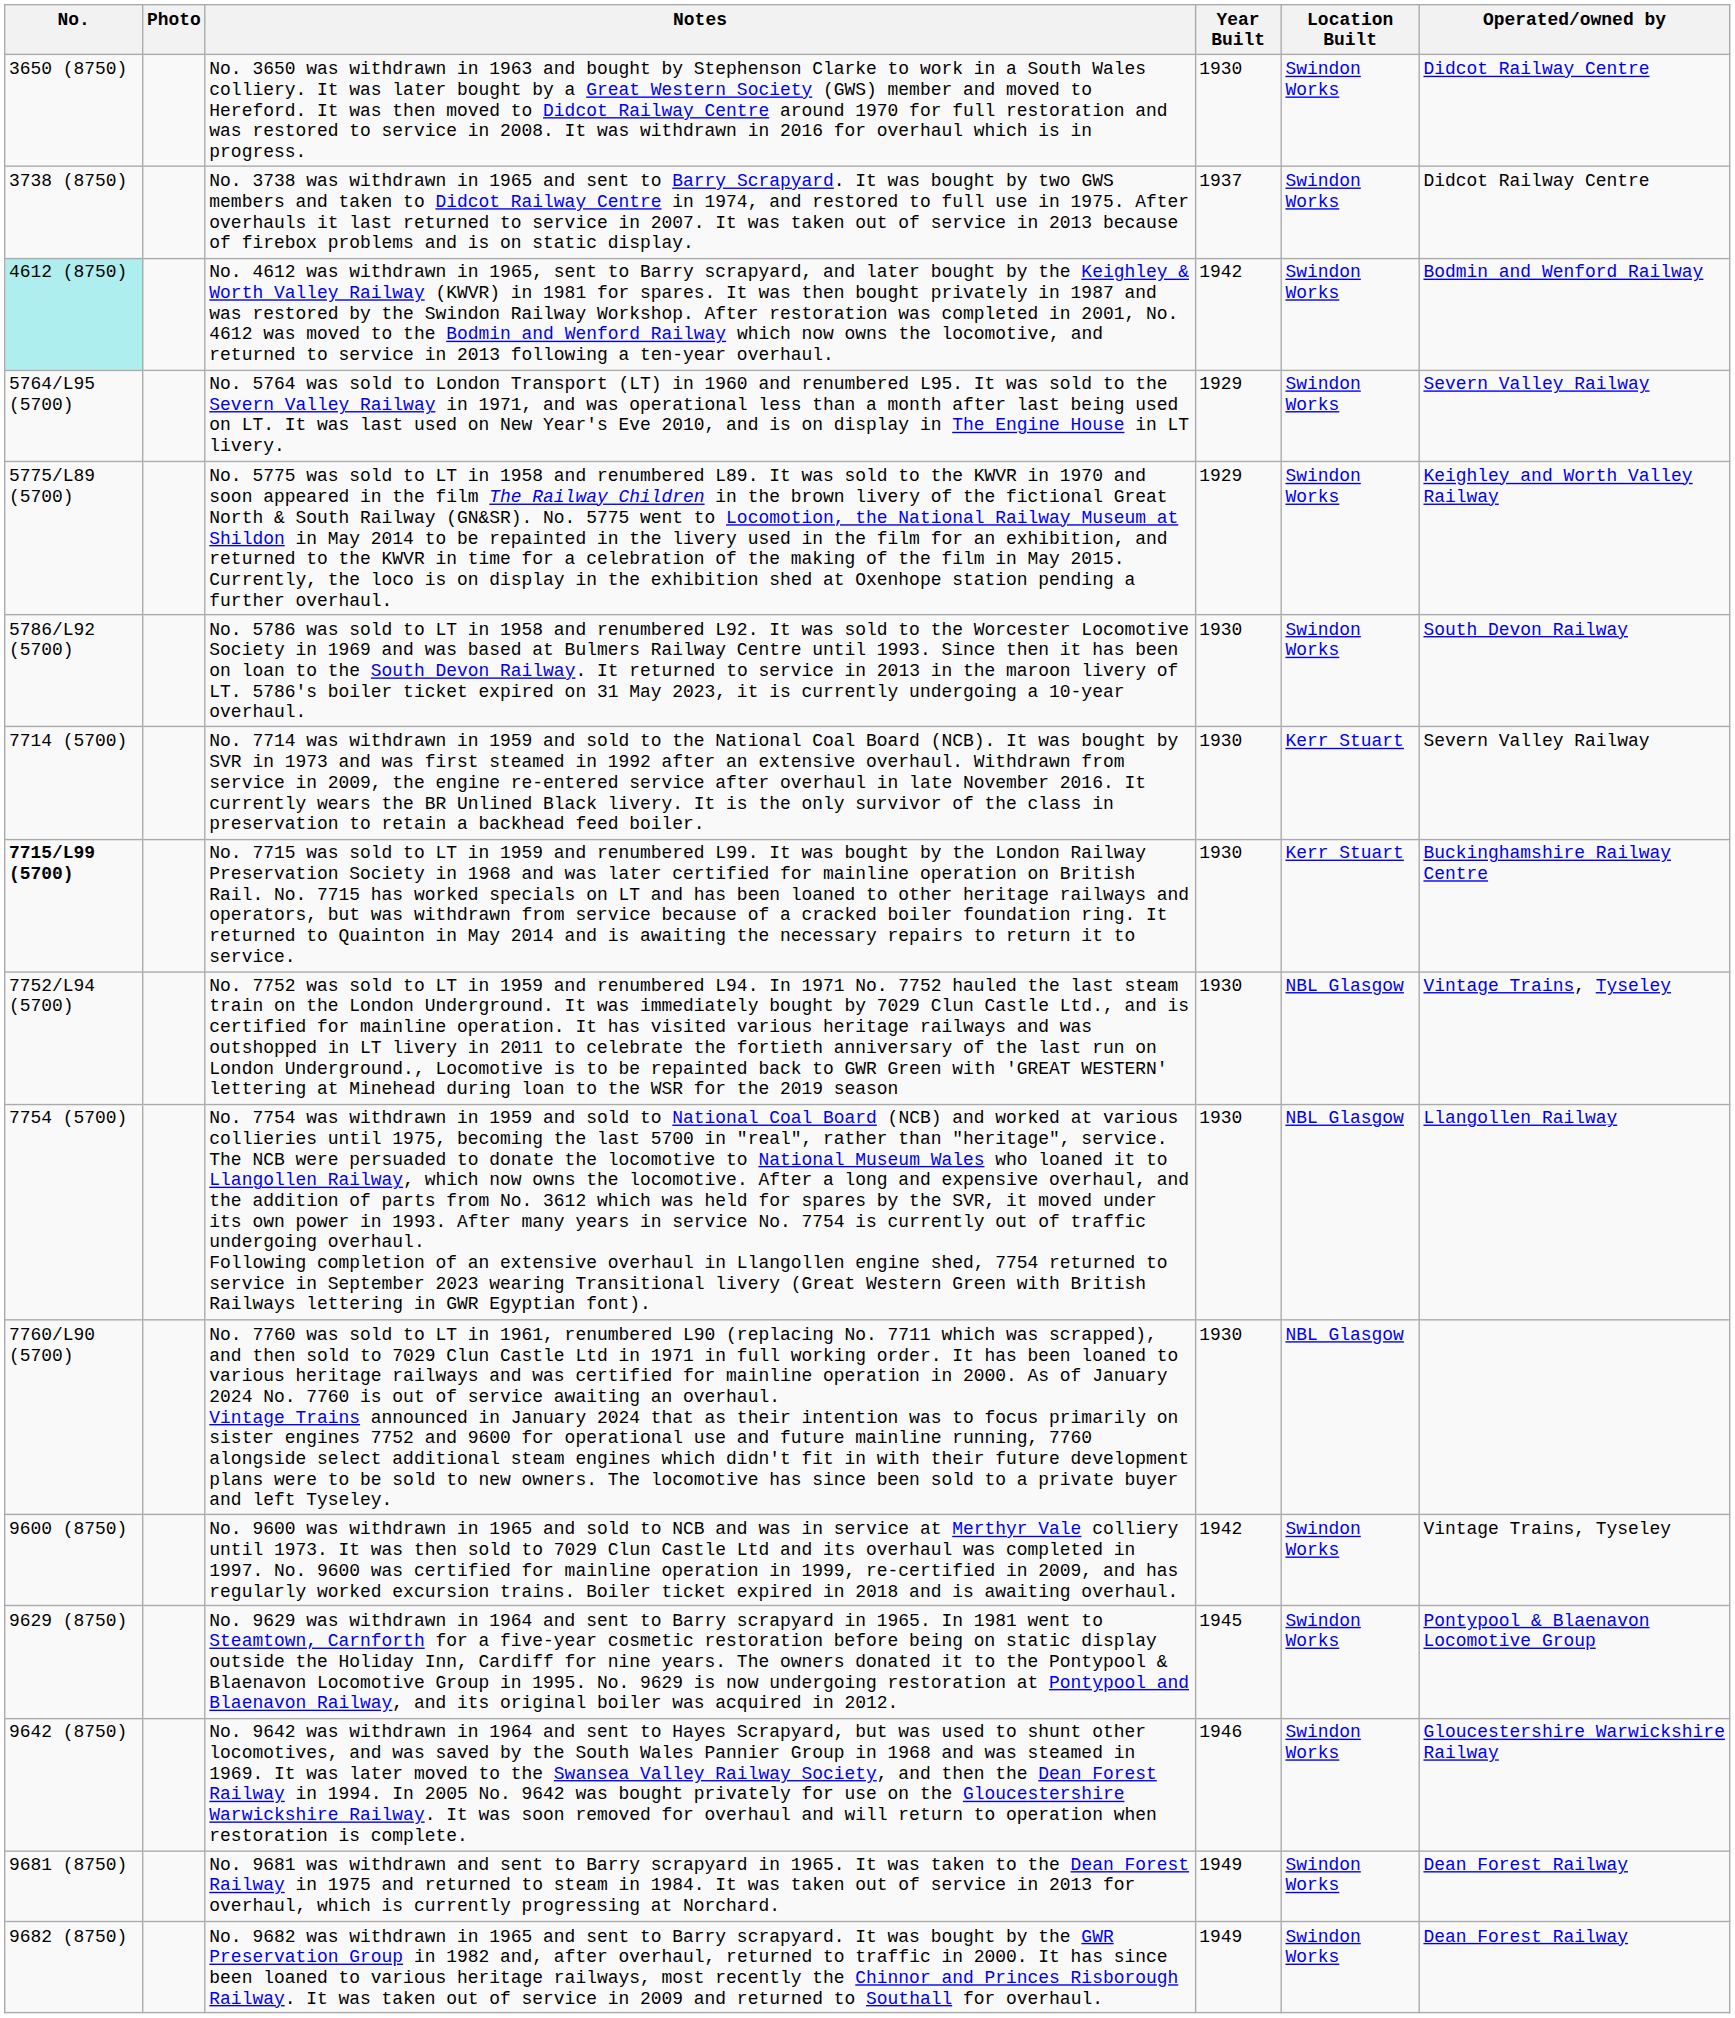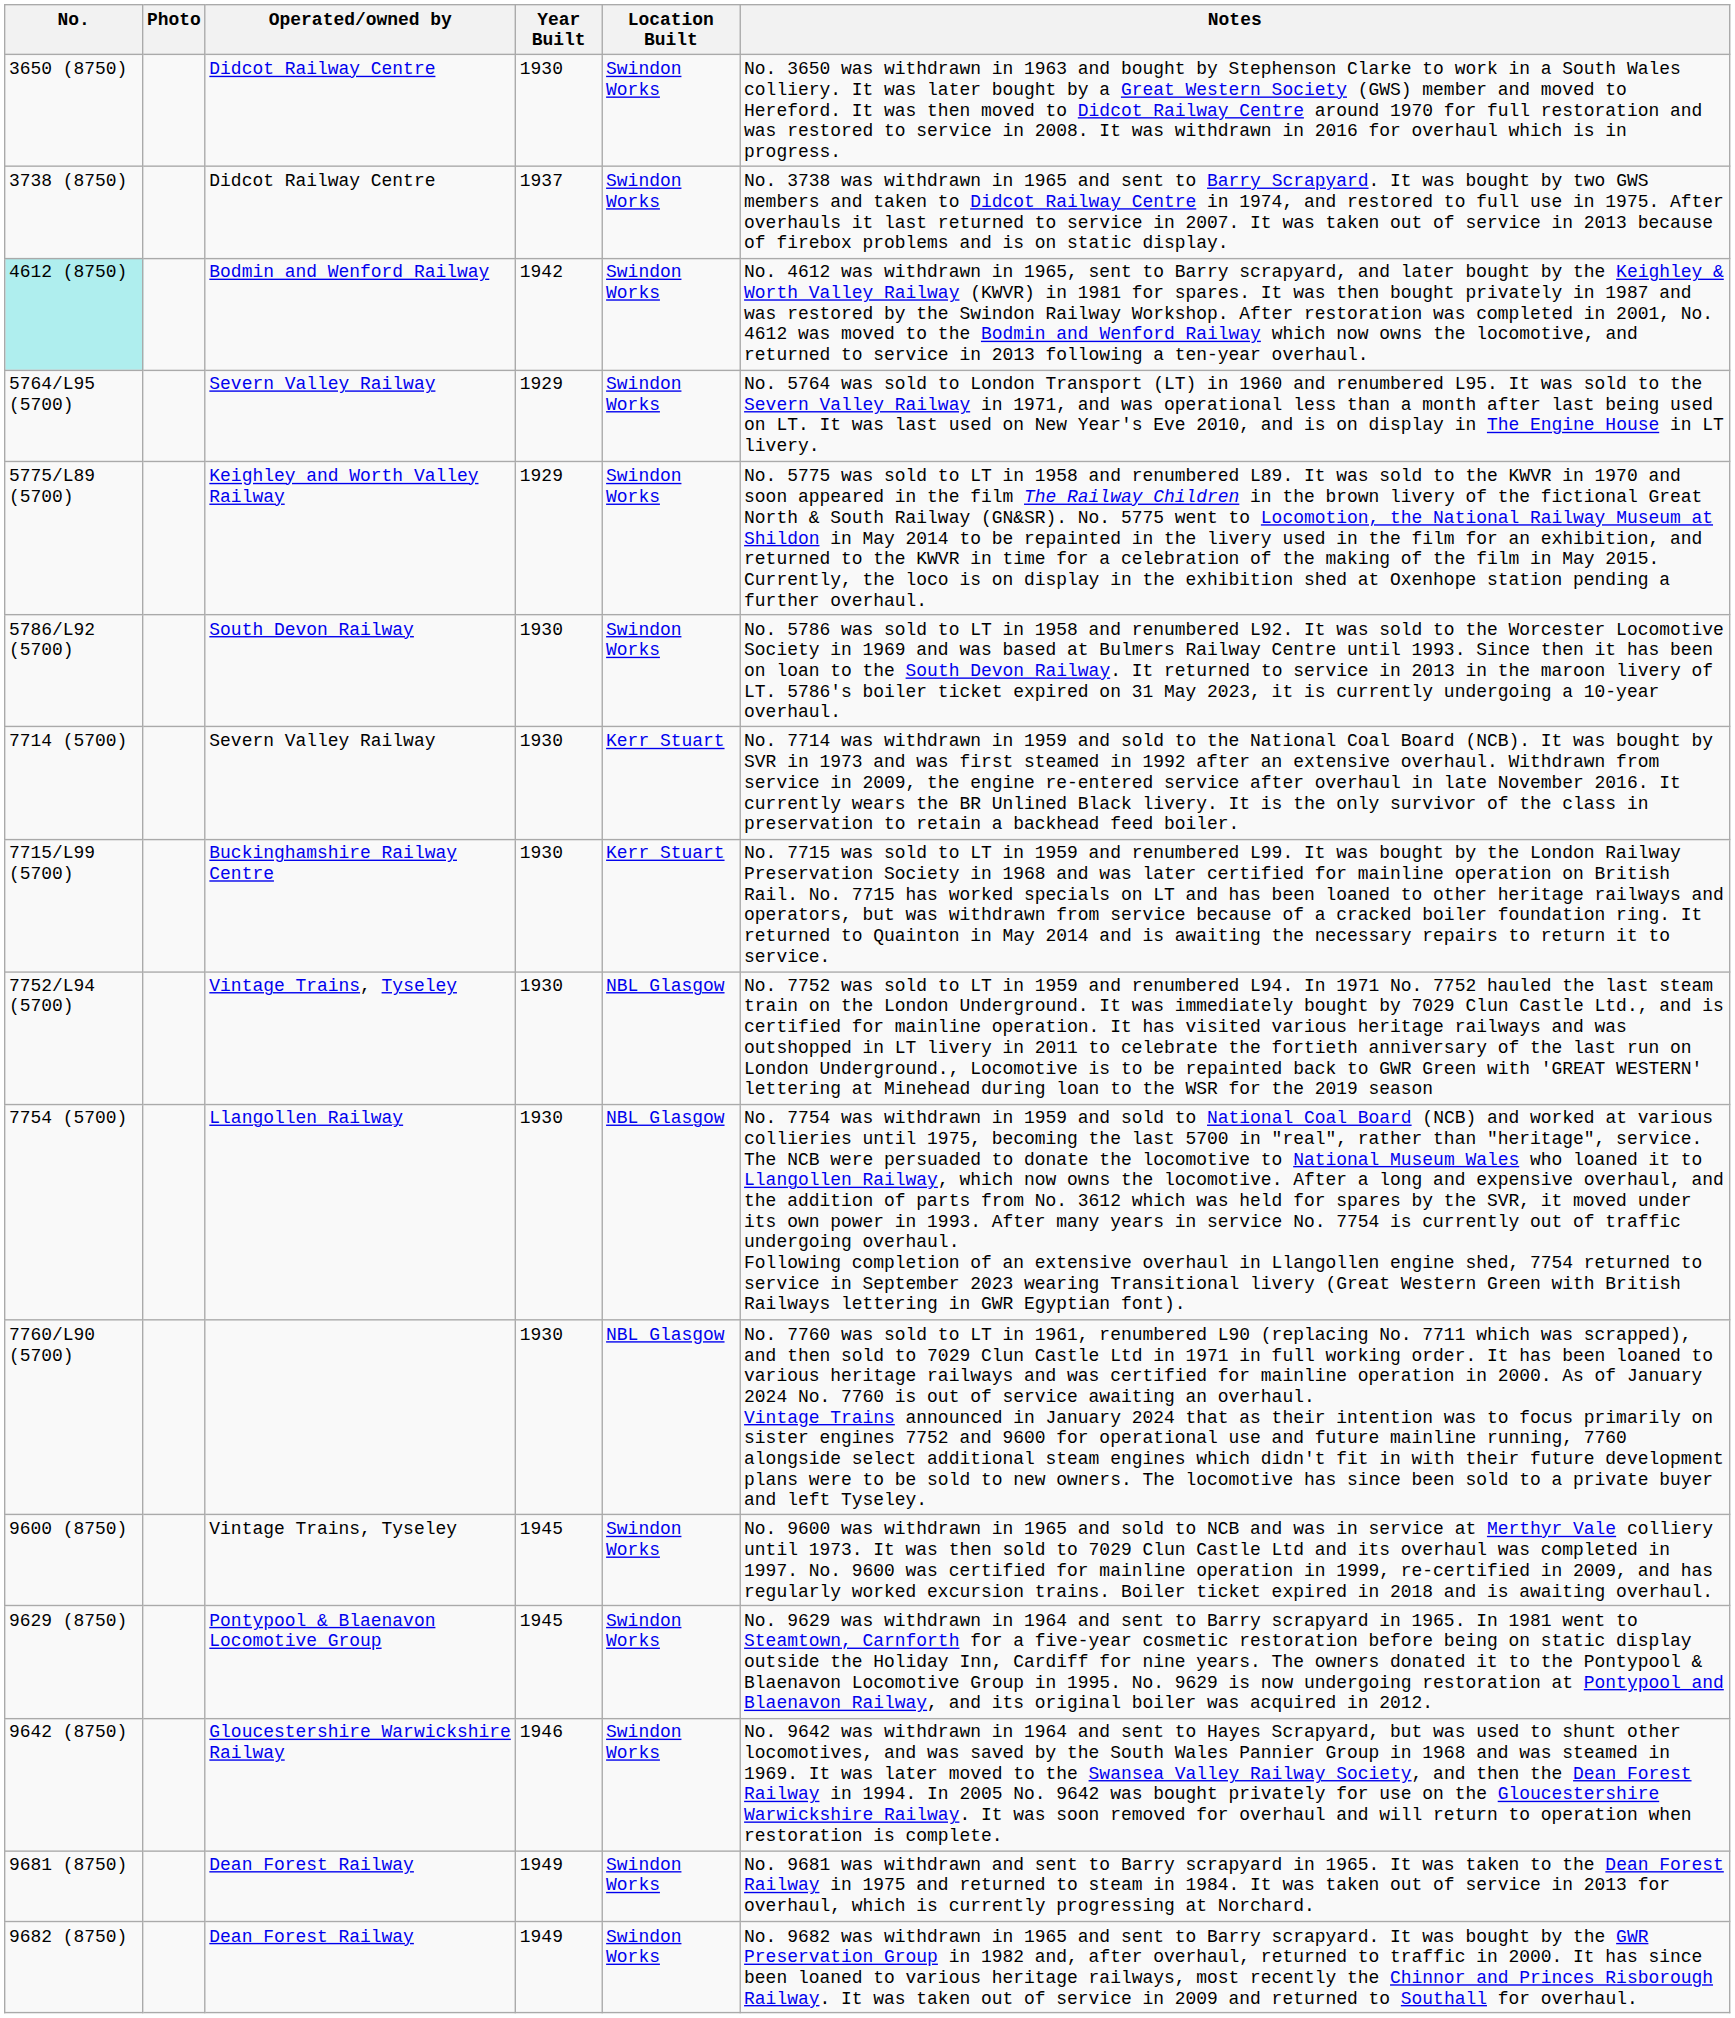columns swapped: (700, 19) <-> (1574, 19)
(52, 864) bold -> (52, 864) normal
(1221, 1529) 1942 -> (541, 1529) 1945
